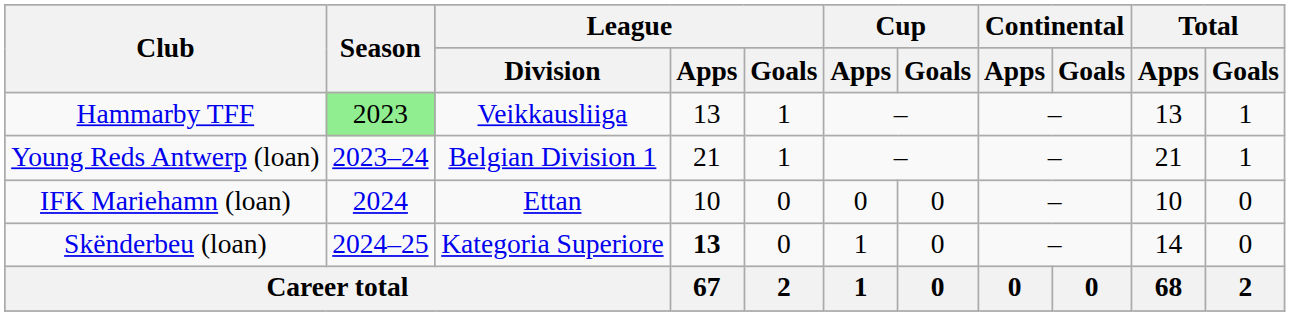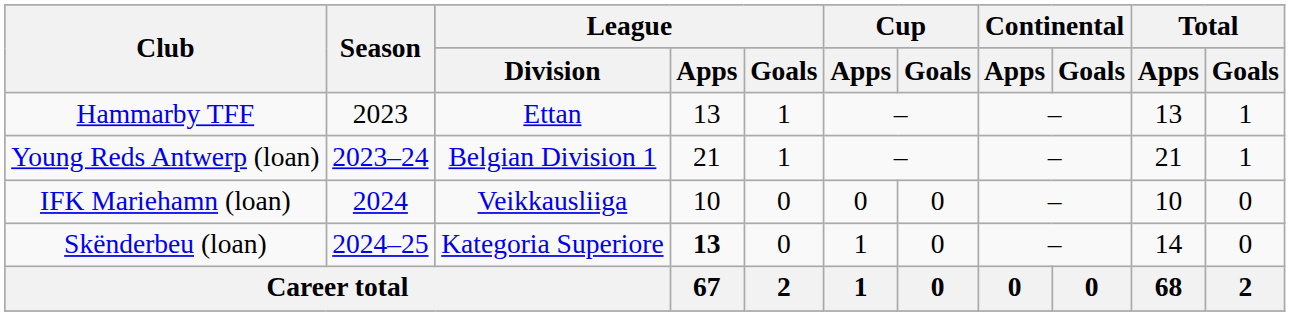(380, 113) lightgreen background -> (380, 113) no background
(552, 113) Veikkausliiga -> (552, 113) Ettan
(552, 200) Ettan -> (552, 200) Veikkausliiga
